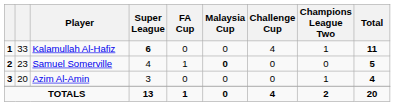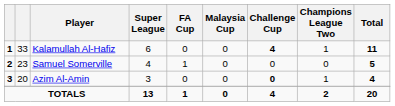(148, 49) bold -> (148, 49) normal
(272, 49) normal -> (272, 49) bold
(225, 64) bold -> (225, 64) normal
(272, 79) normal -> (272, 79) bold
